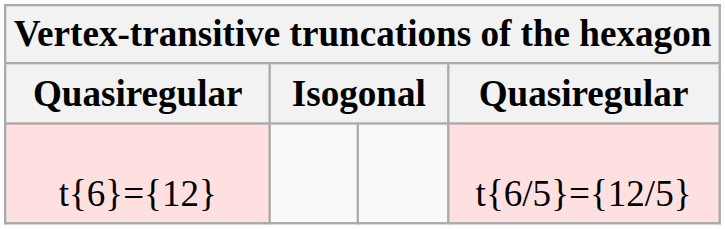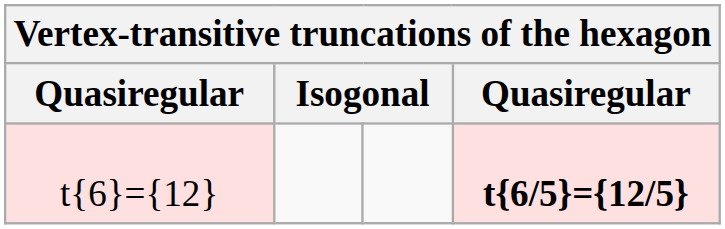(584, 193) normal -> (586, 193) bold
